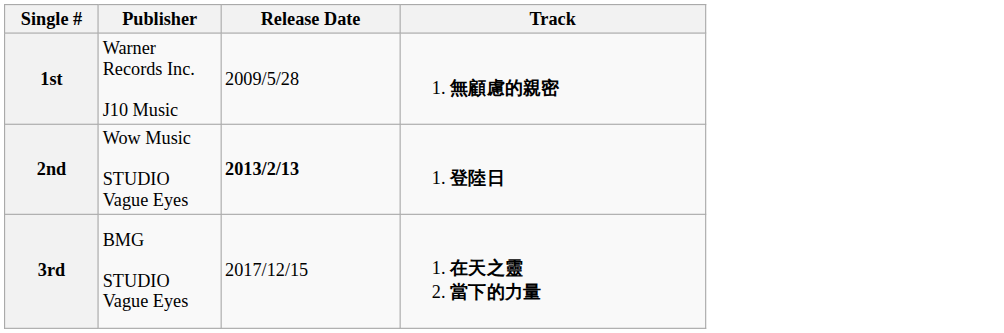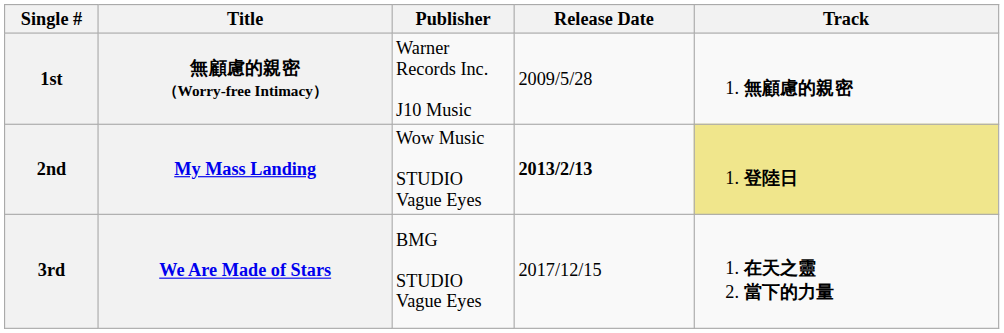+ column: (245, 18)
(553, 179) no background -> (846, 179) khaki background
